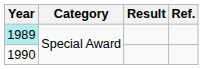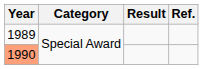(21, 34) paleturquoise background -> (21, 34) no background
(21, 54) no background -> (21, 54) lightsalmon background
